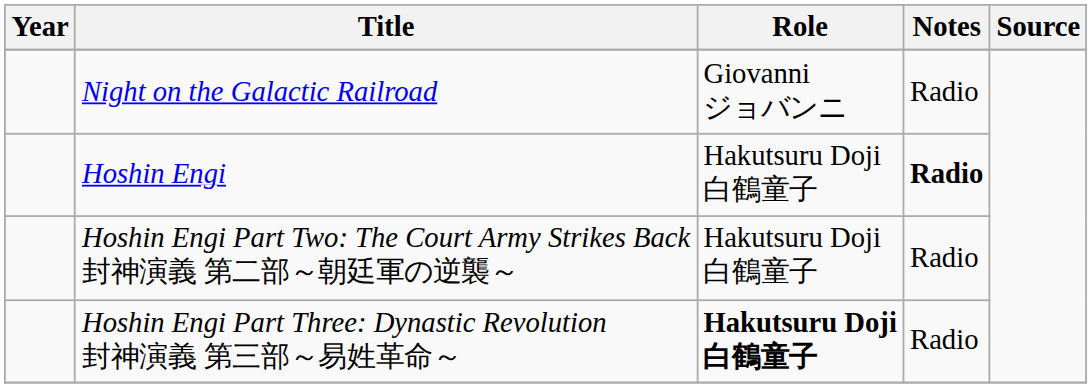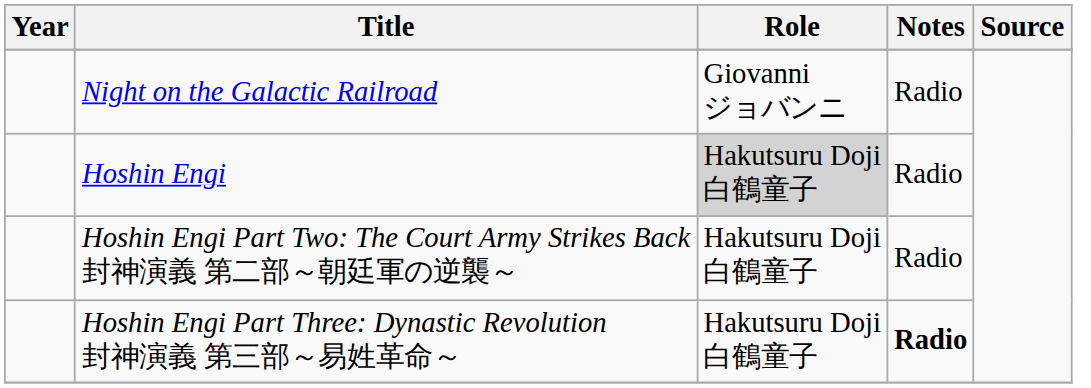(792, 172) no background -> (792, 172) lightgrey background
(947, 174) bold -> (928, 174) normal
(800, 338) bold -> (792, 338) normal
(944, 340) normal -> (931, 340) bold
